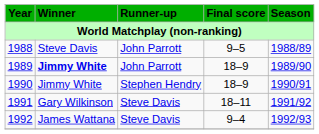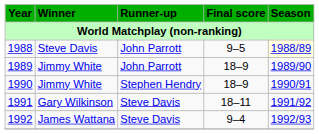(291, 48) no background -> (291, 48) lightyellow background
(72, 66) bold -> (70, 66) normal
